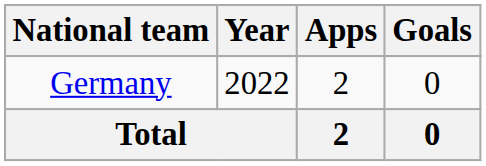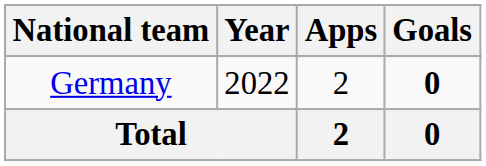(432, 82) normal -> (432, 82) bold
